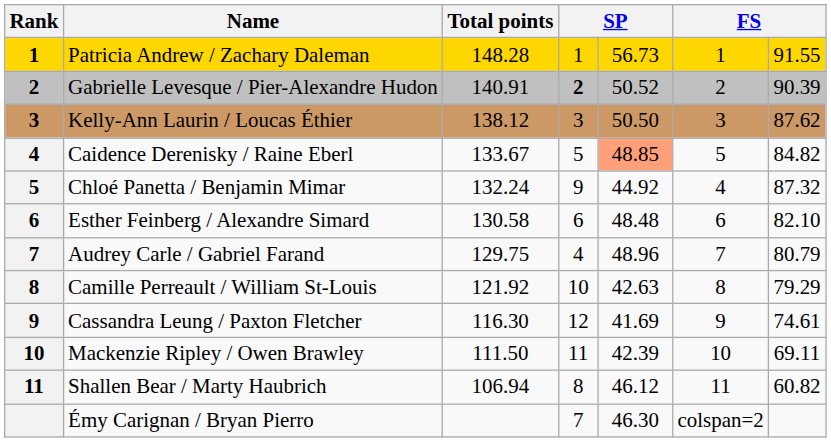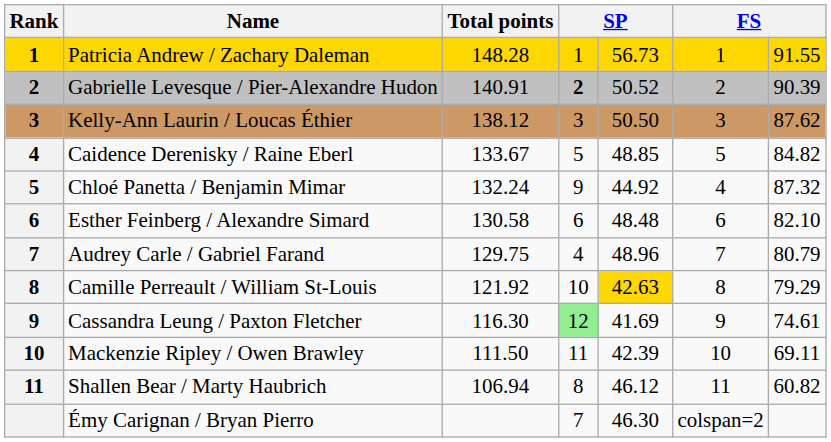(635, 154) lightsalmon background -> (635, 154) no background
(635, 287) no background -> (635, 287) gold background
(578, 320) no background -> (578, 320) lightgreen background
